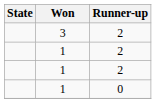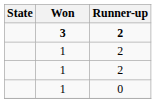(63, 32) normal -> (63, 32) bold
(120, 32) normal -> (120, 32) bold
